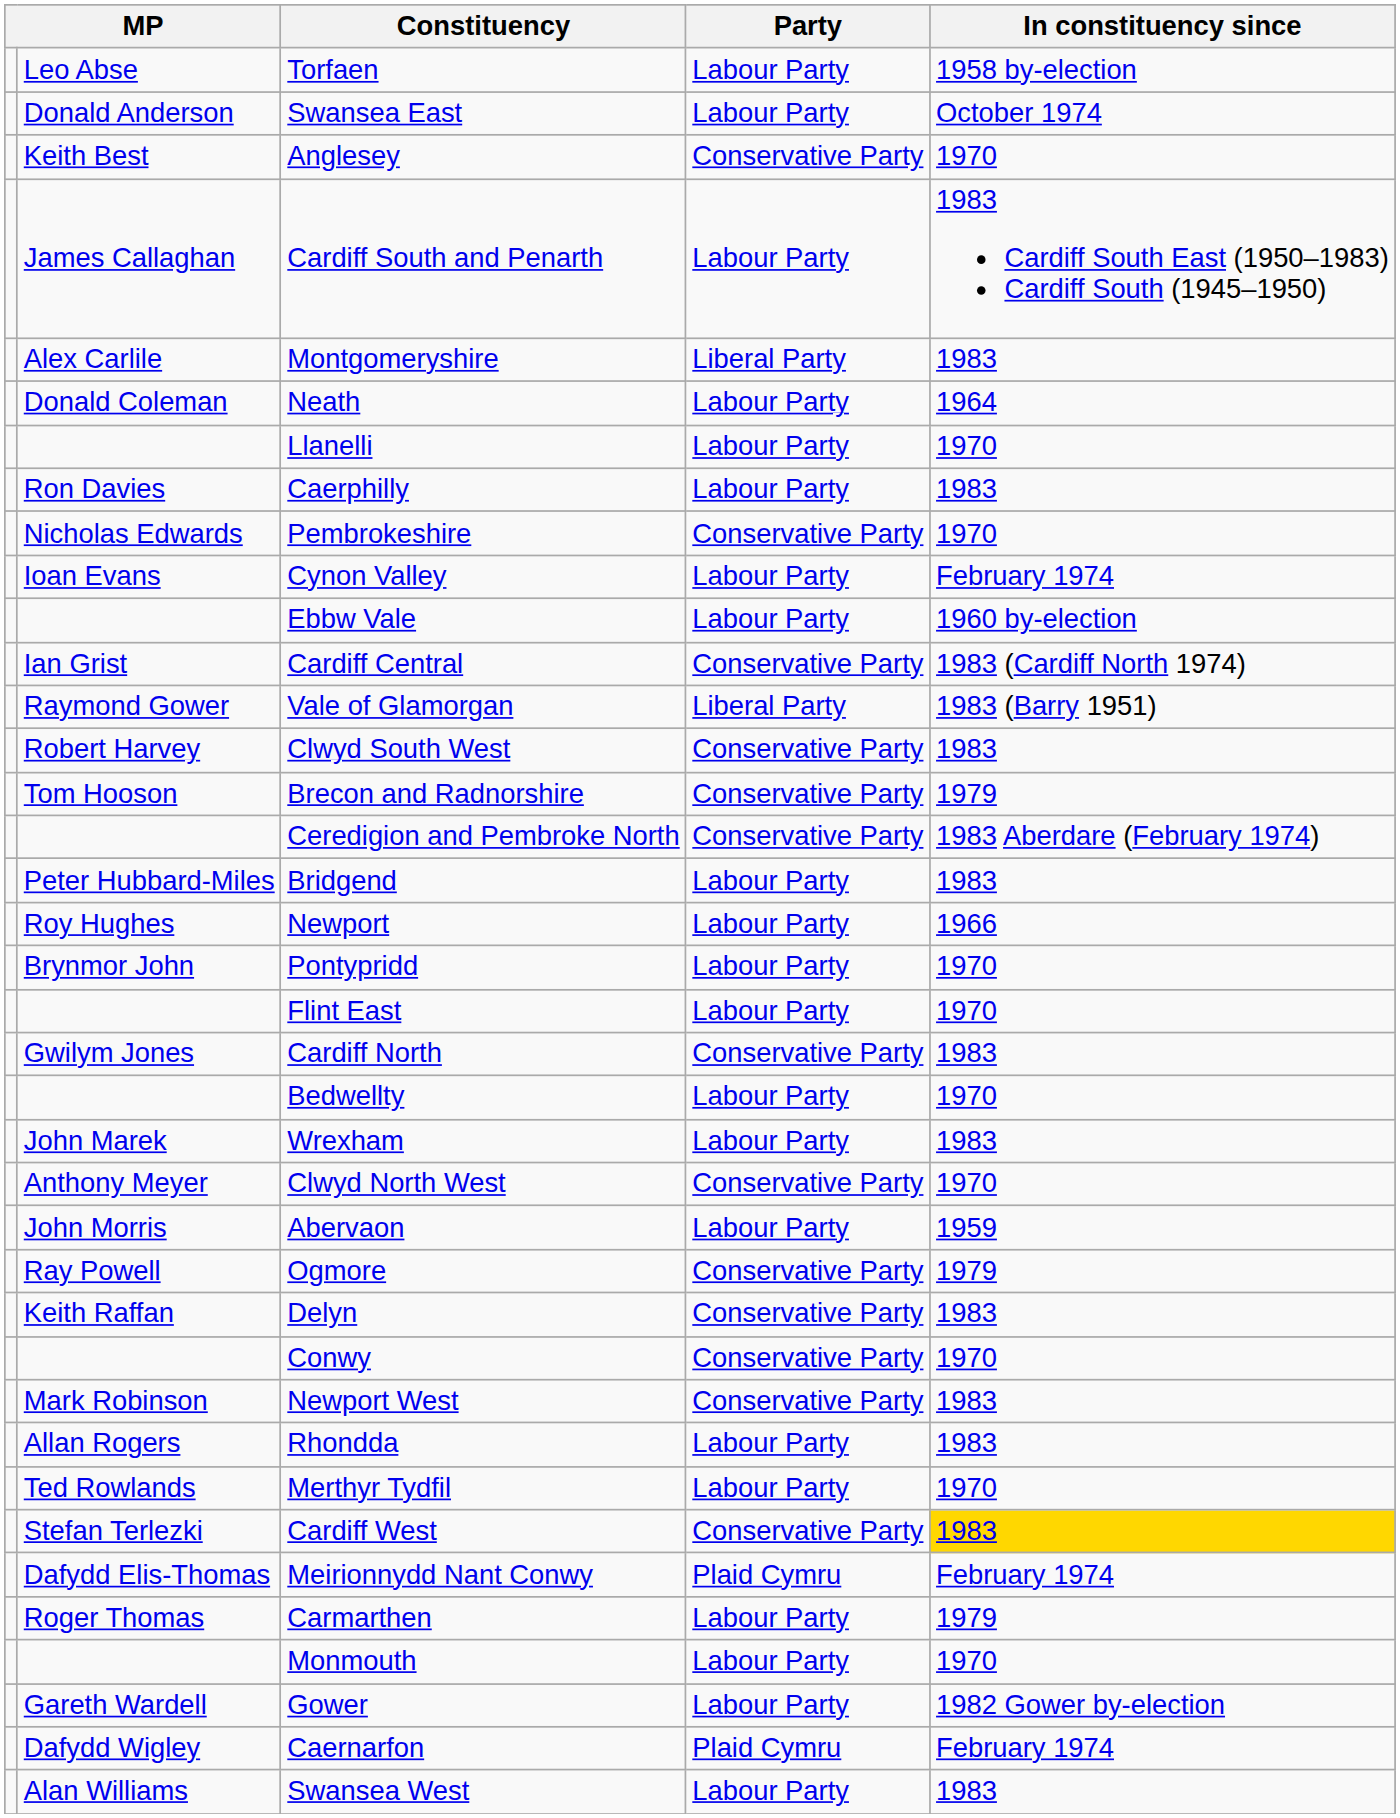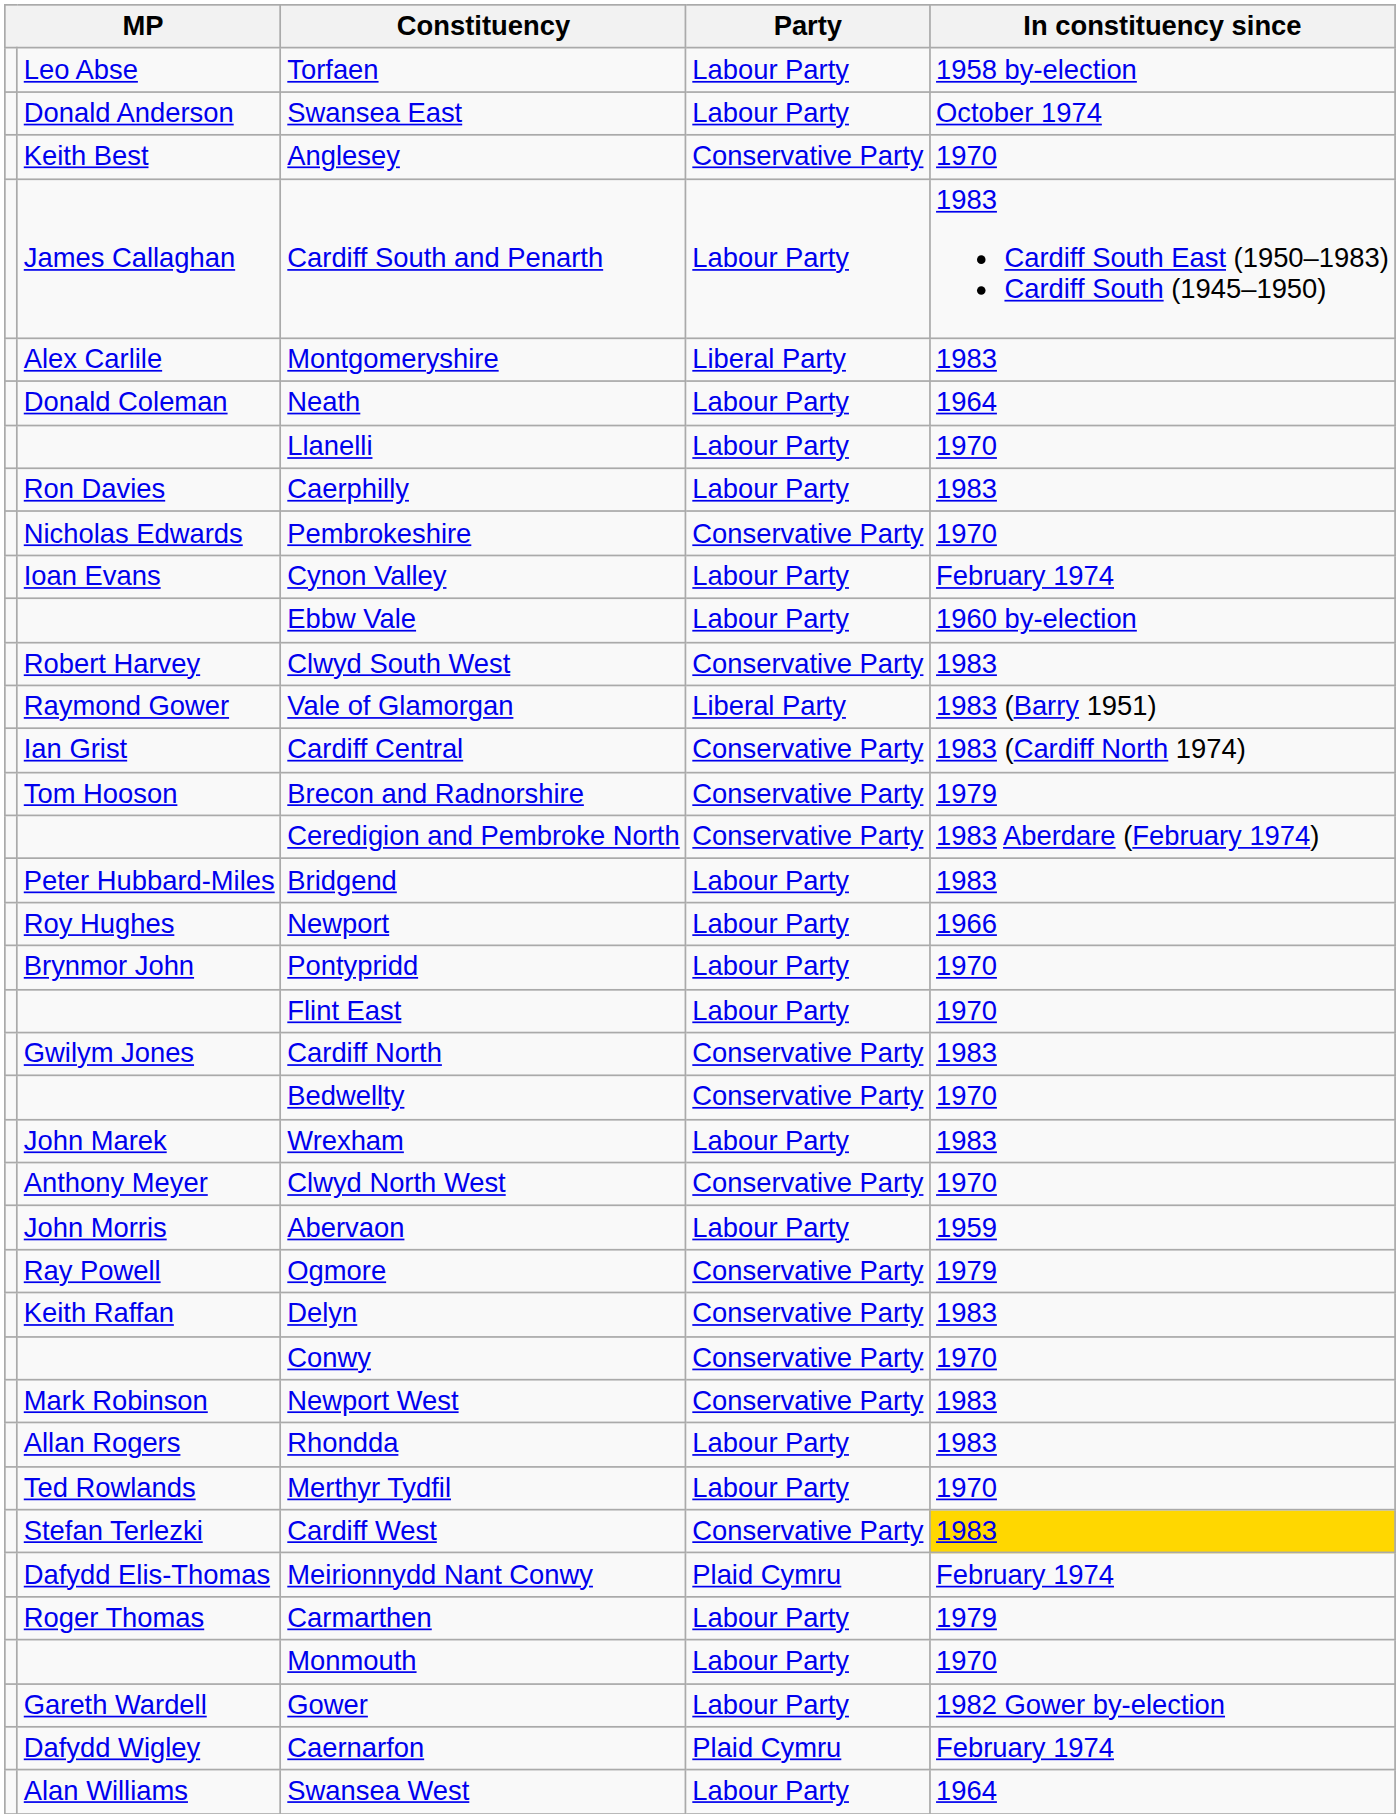rows swapped: (375, 663) <-> (399, 749)
(771, 1097) Labour Party -> (808, 1097) Conservative Party
(966, 1791) 1983 -> (966, 1791) 1964
